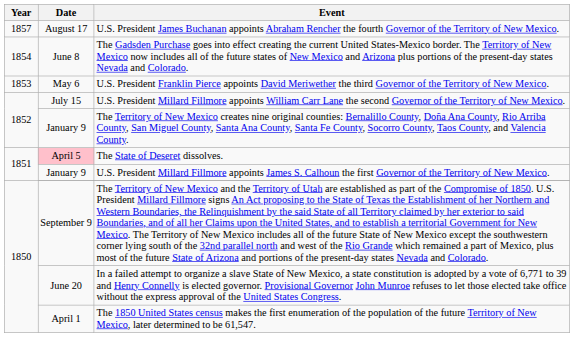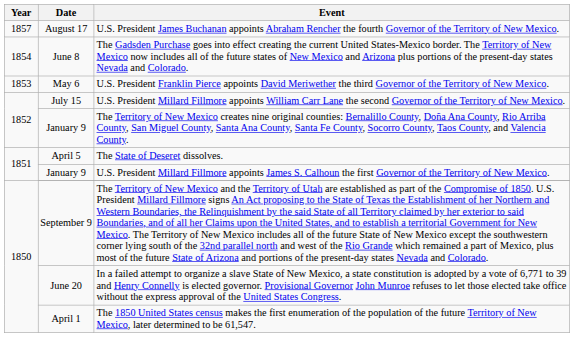(66, 156) pink background -> (66, 156) no background
